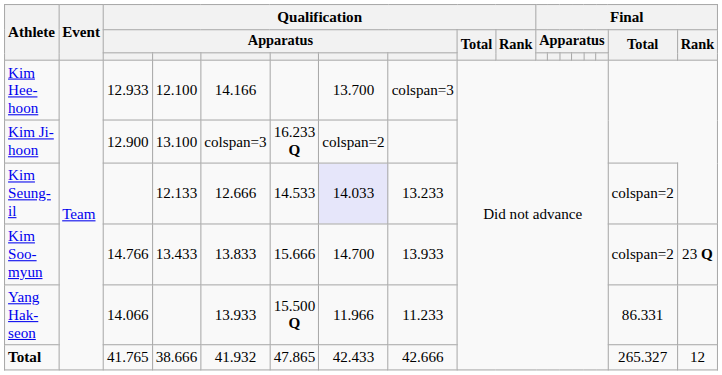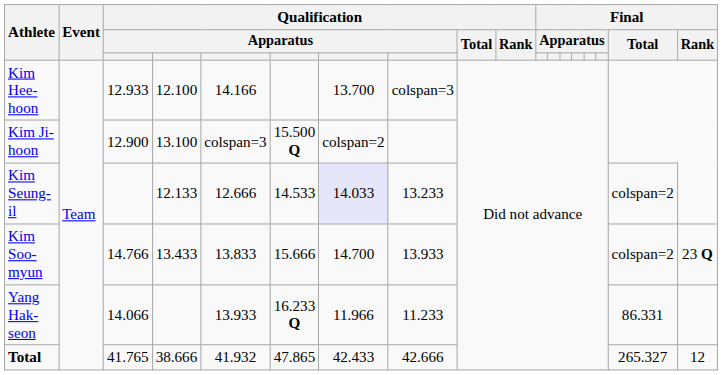(294, 142) 16.233 Q -> (294, 142) 15.500 Q
(294, 315) 15.500 Q -> (294, 315) 16.233 Q
